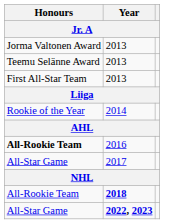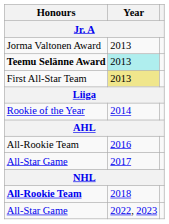(53, 62) normal -> (56, 62) bold
(116, 62) no background -> (121, 62) paleturquoise background
(116, 78) no background -> (121, 78) khaki background
(44, 144) bold -> (43, 144) normal
(43, 194) normal -> (44, 194) bold
(116, 194) bold -> (121, 194) normal
(129, 210) bold -> (134, 210) normal
